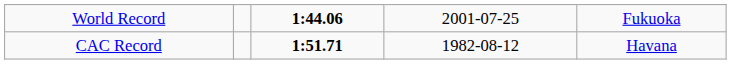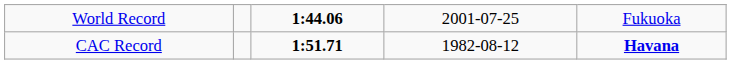(652, 45) normal -> (652, 45) bold
